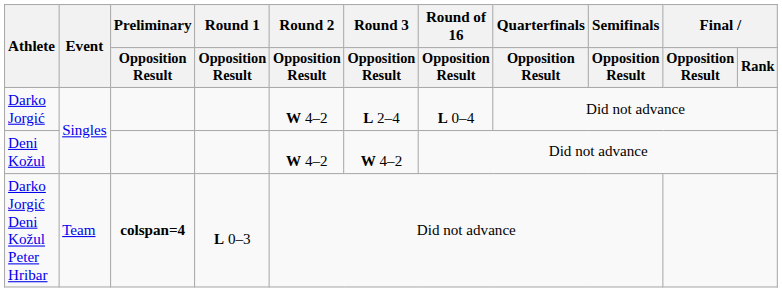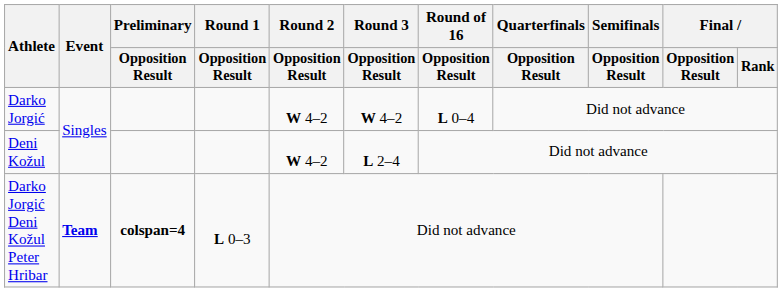(381, 118) L 2–4 -> (381, 118) W 4–2
(381, 161) W 4–2 -> (381, 161) L 2–4
(79, 230) normal -> (80, 230) bold
